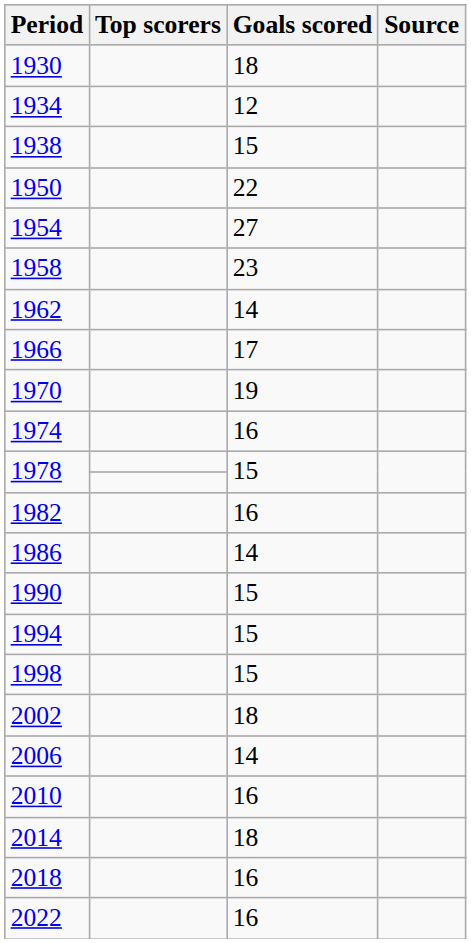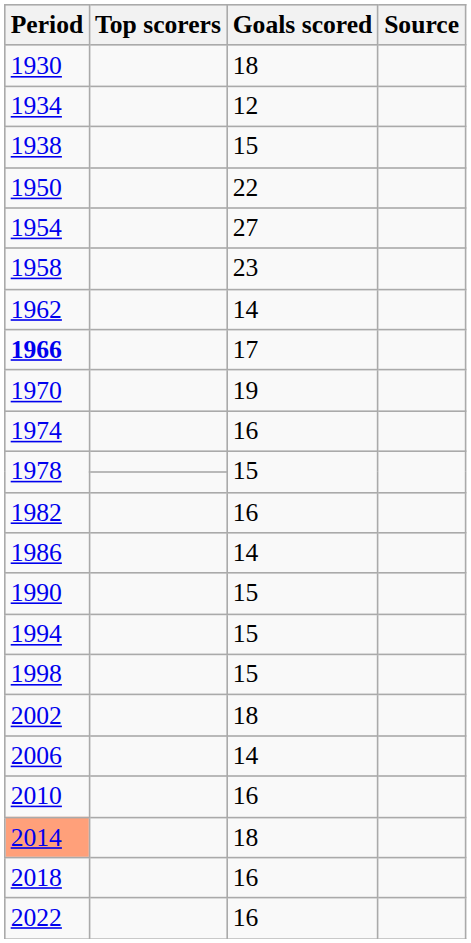(36, 349) normal -> (36, 349) bold
(36, 836) no background -> (36, 836) lightsalmon background
